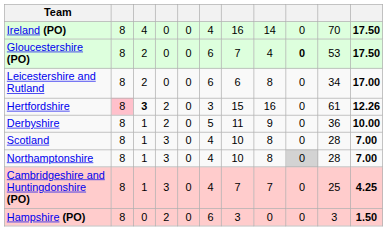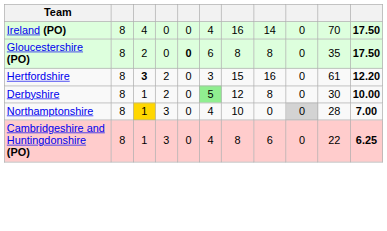(188, 53) normal -> (188, 53) bold
(238, 53) 7 -> (238, 53) 8
(270, 53) 4 -> (270, 53) 8
(302, 53) bold -> (302, 53) normal
(334, 53) 53 -> (334, 53) 35
- row: (51, 83)
(122, 106) pink background -> (122, 77) no background
(366, 106) 12.26 -> (366, 77) 12.20
(210, 123) no background -> (210, 94) lightgreen background
(238, 123) 11 -> (238, 94) 12
(270, 123) 9 -> (270, 94) 8
(334, 123) 36 -> (334, 94) 30
- row: (28, 141)
(144, 158) no background -> (144, 111) gold background
(270, 158) 8 -> (270, 111) 0
(238, 187) 7 -> (238, 141) 8
(270, 187) 7 -> (270, 141) 6
(334, 187) 25 -> (334, 141) 22
(366, 187) 4.25 -> (366, 141) 6.25
- row: (46, 217)
